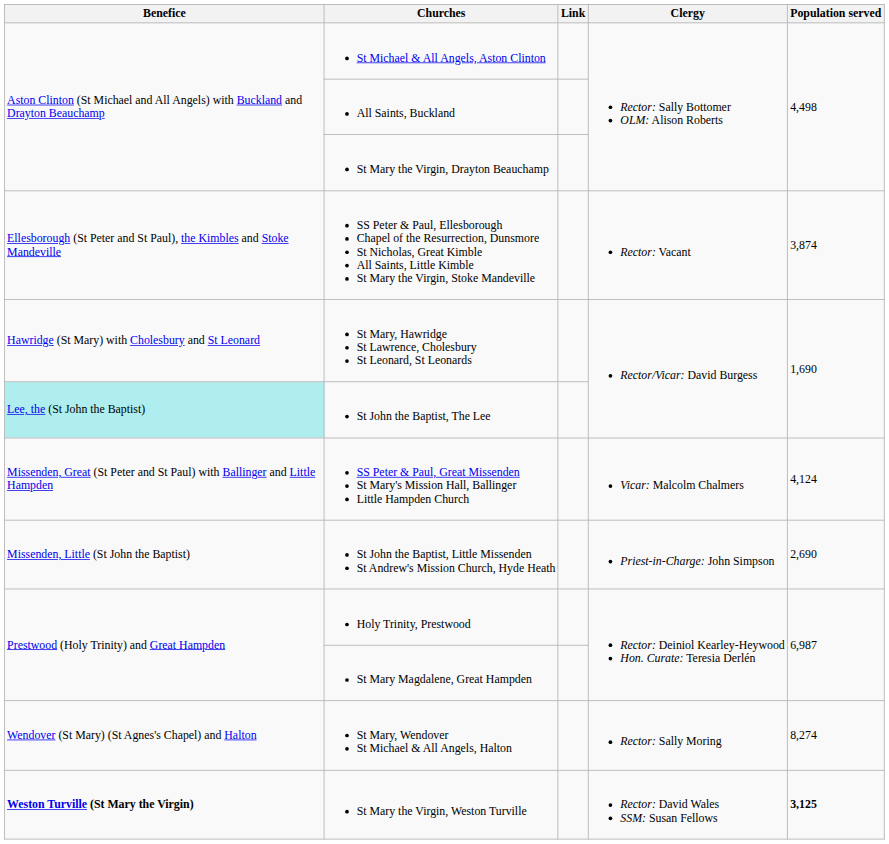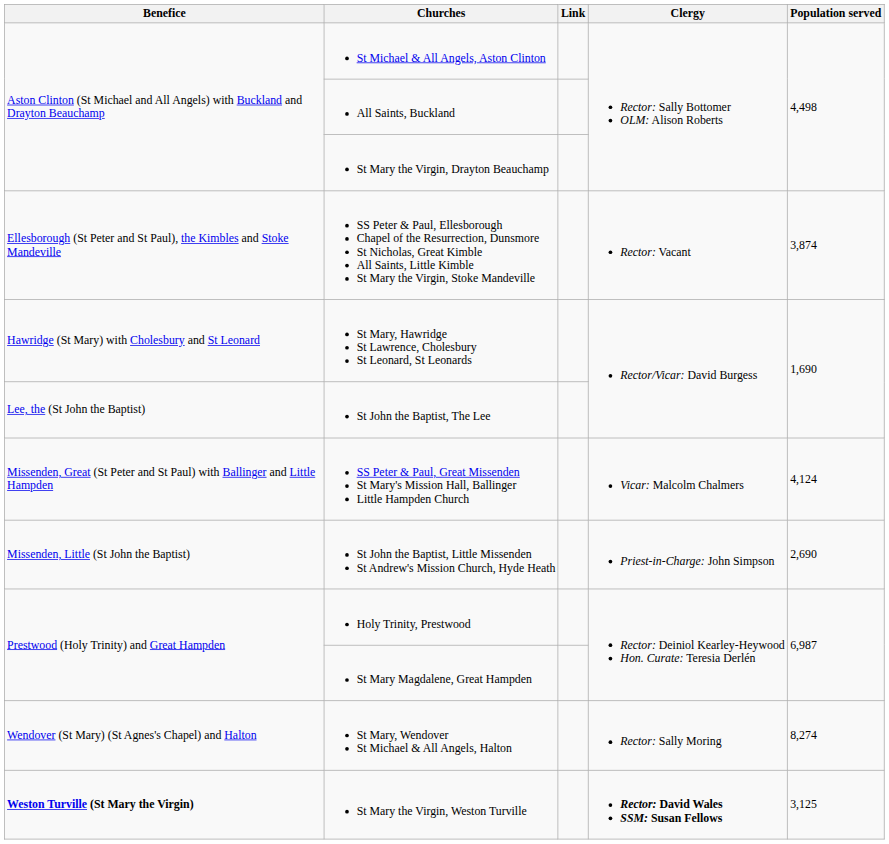(76, 409) paleturquoise background -> (76, 409) no background
(688, 811) normal -> (688, 811) bold
(804, 804) bold -> (804, 804) normal
